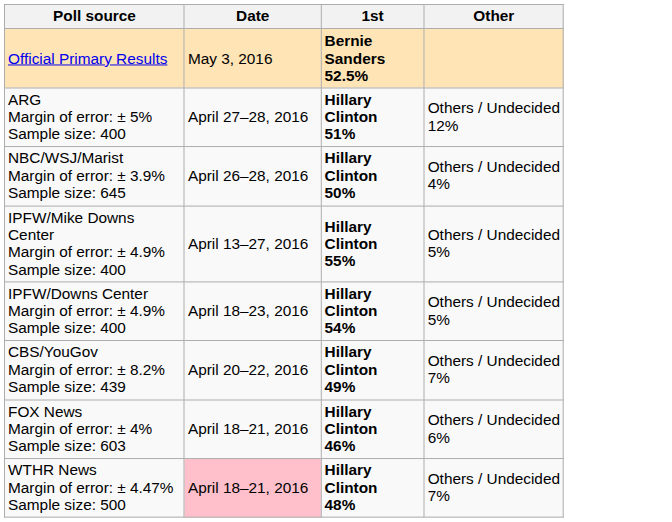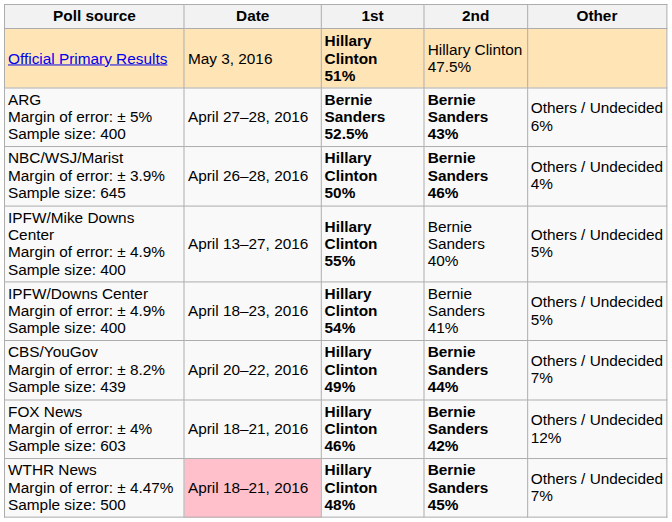+ column: (476, 16)
(355, 58) Bernie Sanders 52.5% -> (351, 58) Hillary Clinton 51%
(351, 117) Hillary Clinton 51% -> (355, 117) Bernie Sanders 52.5%
(494, 117) Others / Undecided 12% -> (597, 117) Others / Undecided 6%
(494, 429) Others / Undecided 6% -> (597, 429) Others / Undecided 12%
